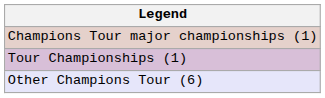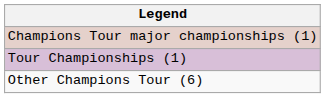(106, 82) lavender background -> (106, 82) no background
